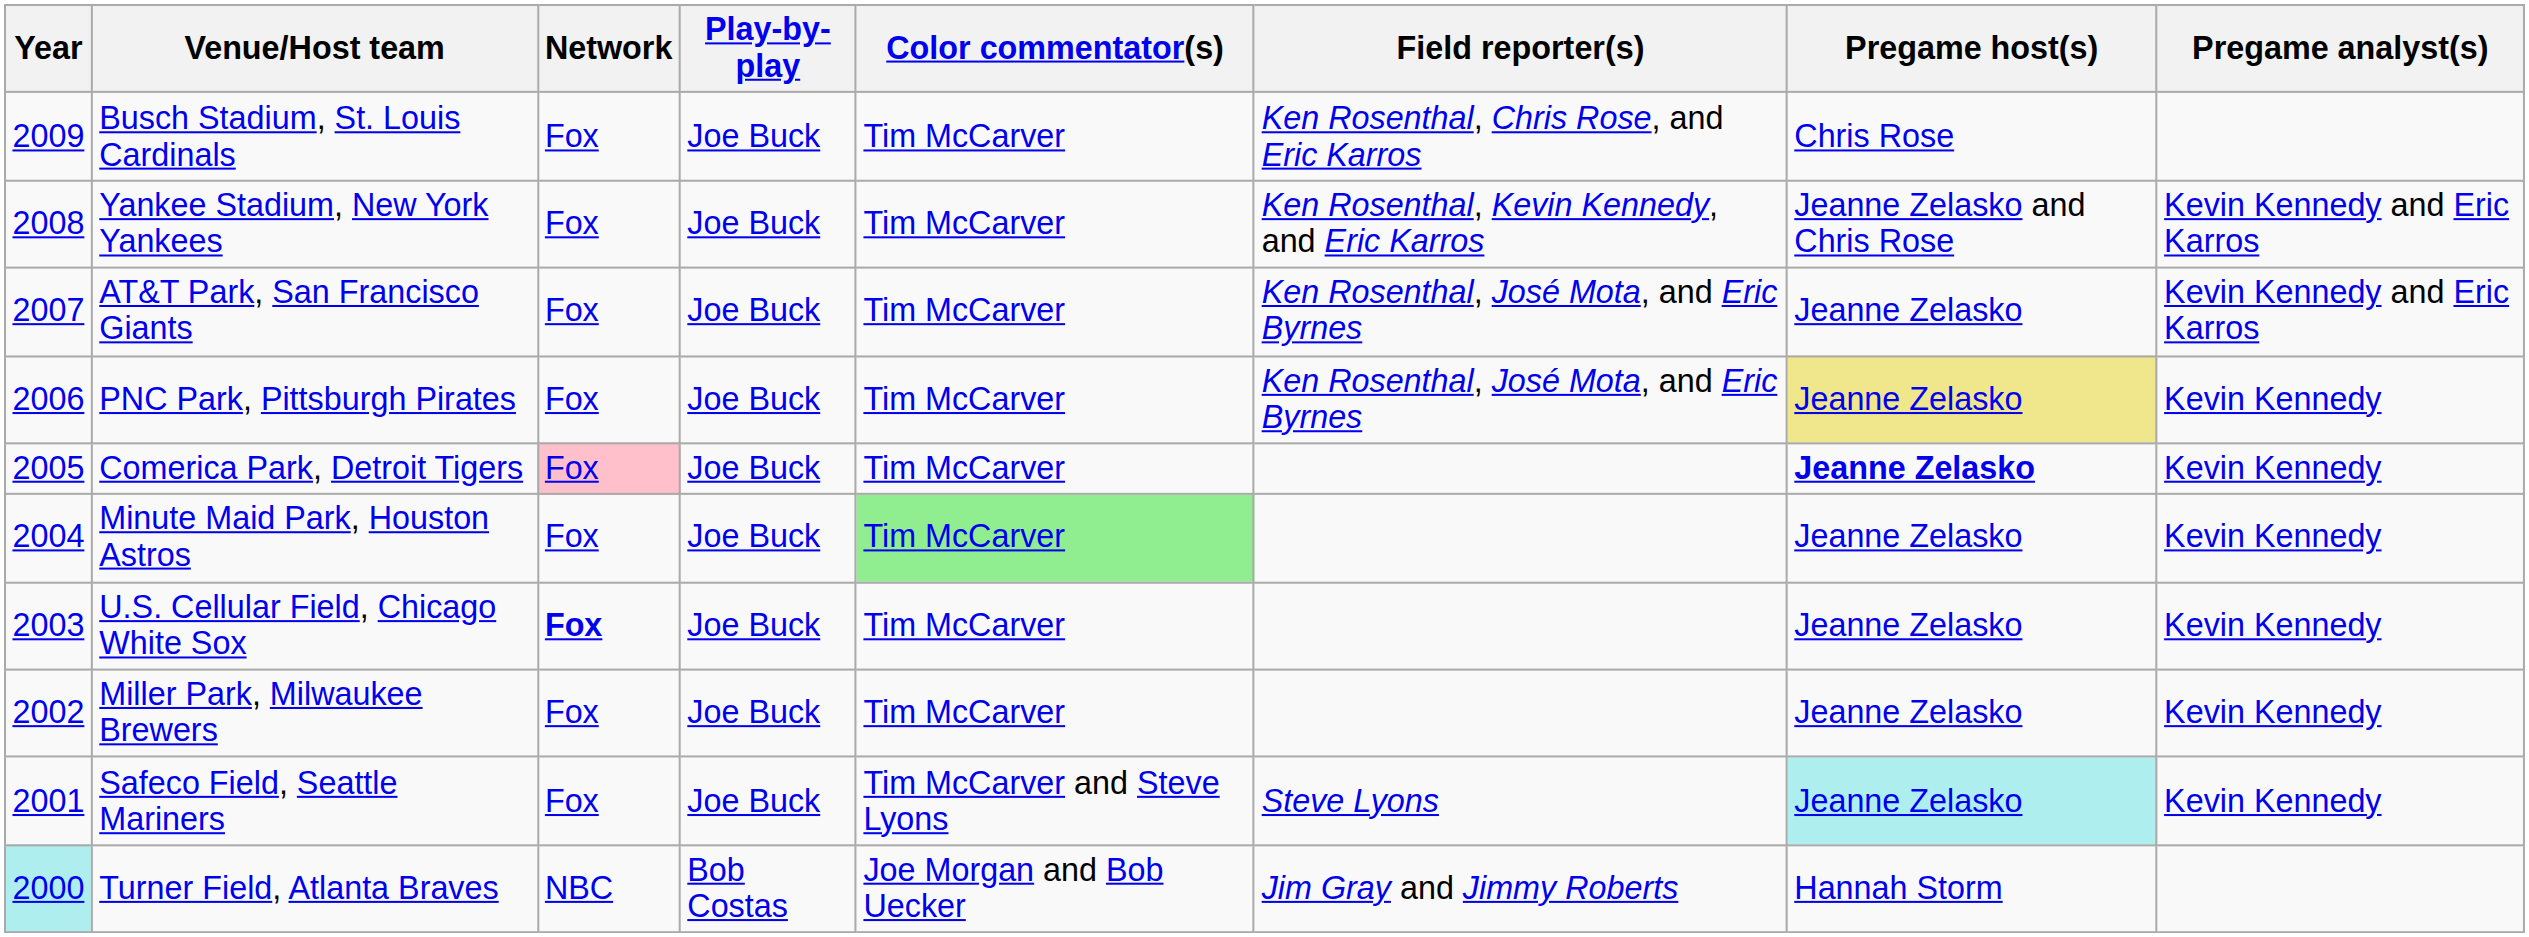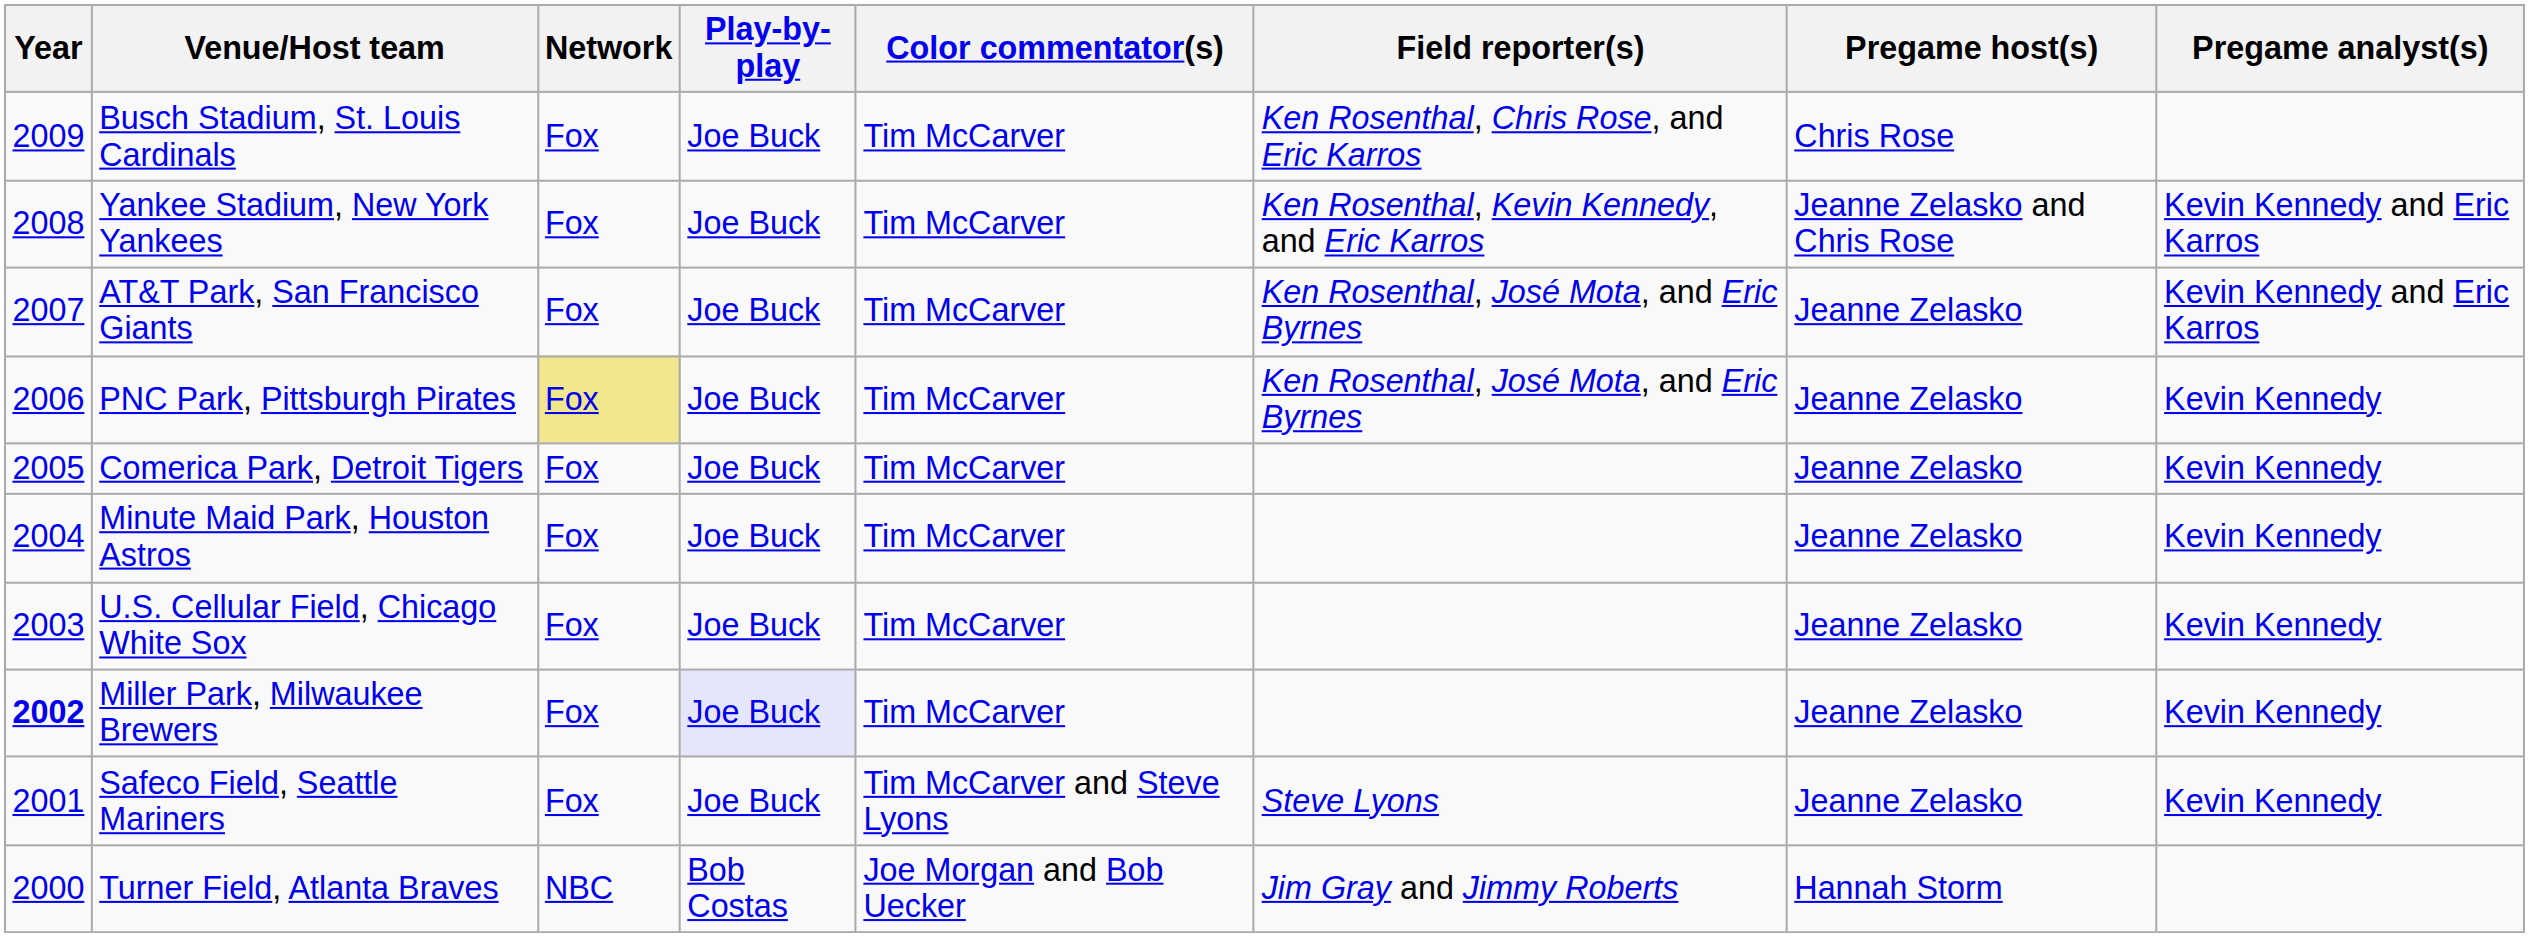(572, 398) no background -> (572, 398) khaki background
(1908, 398) khaki background -> (1908, 398) no background
(572, 468) pink background -> (572, 468) no background
(1915, 468) bold -> (1908, 468) normal
(964, 537) lightgreen background -> (964, 537) no background
(574, 625) bold -> (572, 625) normal
(48, 712) normal -> (48, 712) bold
(754, 712) no background -> (754, 712) lavender background
(1908, 800) paleturquoise background -> (1908, 800) no background
(48, 888) paleturquoise background -> (48, 888) no background
